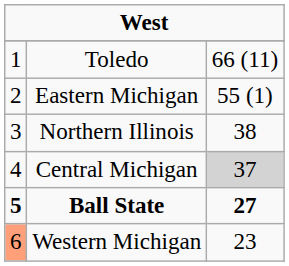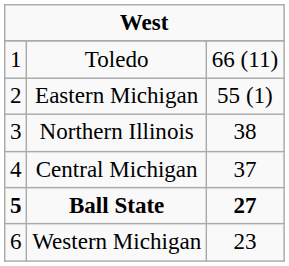(245, 168) lightgrey background -> (245, 168) no background
(16, 242) lightsalmon background -> (16, 242) no background
